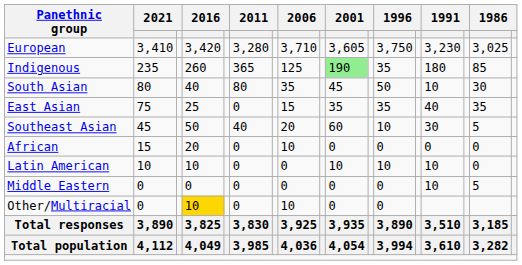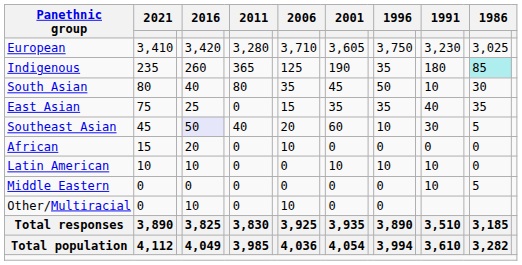(339, 68) lightgreen background -> (339, 68) no background
(479, 68) no background -> (479, 68) paleturquoise background
(192, 127) no background -> (192, 127) lavender background
(192, 206) gold background -> (192, 206) no background
